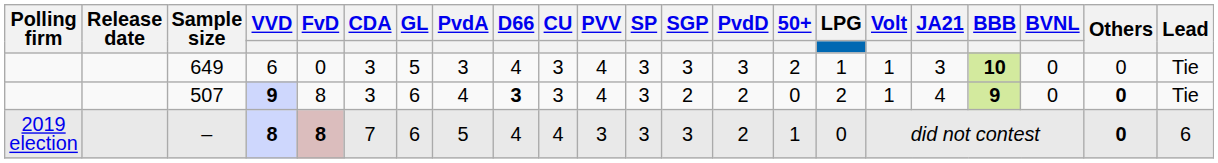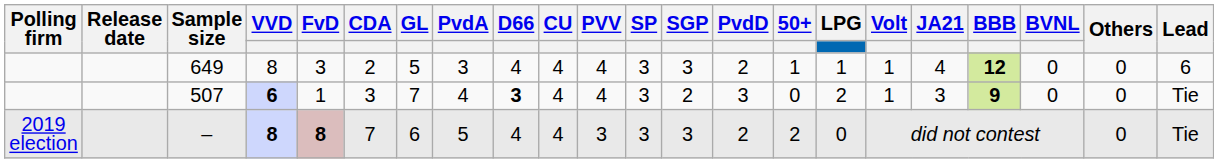(272, 67) 6 -> (272, 67) 8
(320, 67) 0 -> (320, 67) 3
(370, 67) 3 -> (370, 67) 2
(558, 67) 3 -> (558, 67) 4
(743, 67) 3 -> (743, 67) 2
(795, 67) 2 -> (795, 67) 1
(940, 67) 3 -> (940, 67) 4
(995, 67) 10 -> (995, 67) 12
(1185, 67) Tie -> (1185, 67) 6
(272, 96) 9 -> (272, 96) 6
(320, 96) 8 -> (320, 96) 1
(415, 96) 6 -> (415, 96) 7
(558, 96) 3 -> (558, 96) 4
(743, 96) 2 -> (743, 96) 3
(940, 96) 4 -> (940, 96) 3
(1121, 96) bold -> (1121, 96) normal
(795, 134) 1 -> (795, 134) 2
(1121, 134) bold -> (1121, 134) normal
(1185, 134) 6 -> (1185, 134) Tie
